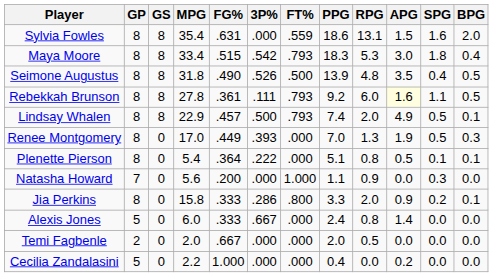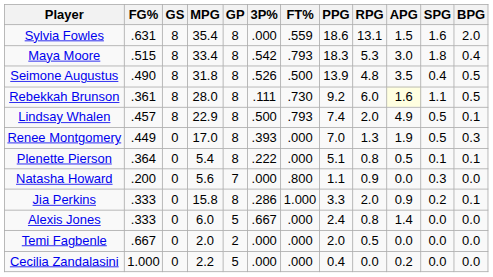columns swapped: (137, 14) <-> (228, 14)
(191, 96) 27.8 -> (205, 96) 28.0
(300, 96) .793 -> (300, 96) .730
(300, 179) 1.000 -> (300, 179) .800
(300, 199) .800 -> (300, 199) 1.000
